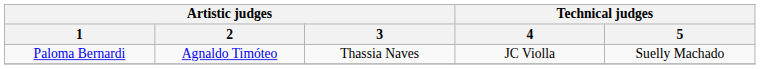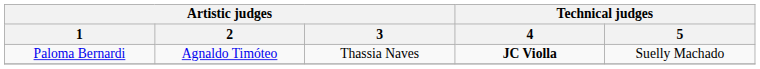(530, 54) normal -> (530, 54) bold
